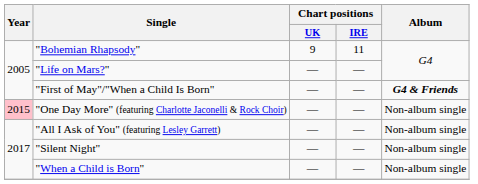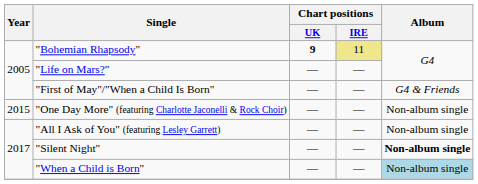(313, 50) normal -> (313, 50) bold
(359, 50) no background -> (359, 50) khaki background
(425, 90) bold -> (427, 90) normal
(19, 109) pink background -> (19, 109) no background
(425, 149) normal -> (427, 149) bold
(425, 169) no background -> (427, 169) lightblue background
